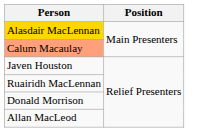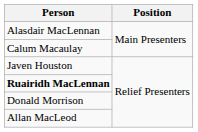(53, 30) gold background -> (53, 30) no background
(45, 48) lightsalmon background -> (45, 48) no background
(54, 83) normal -> (58, 83) bold
